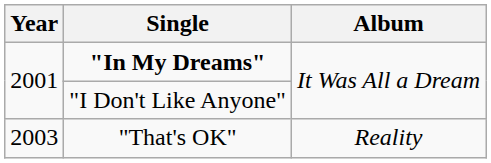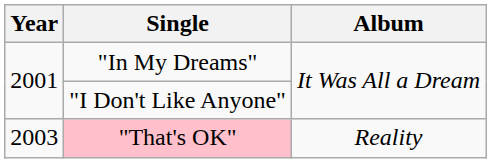(178, 61) bold -> (178, 61) normal
(178, 137) no background -> (178, 137) pink background
